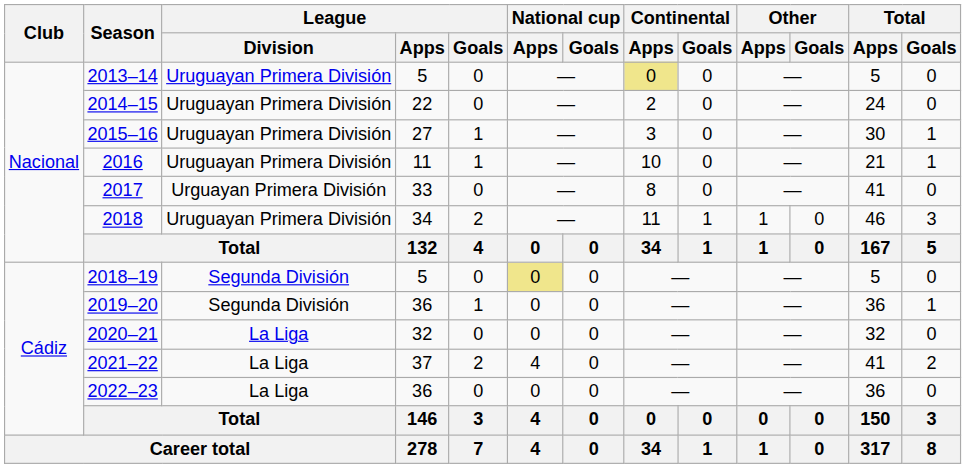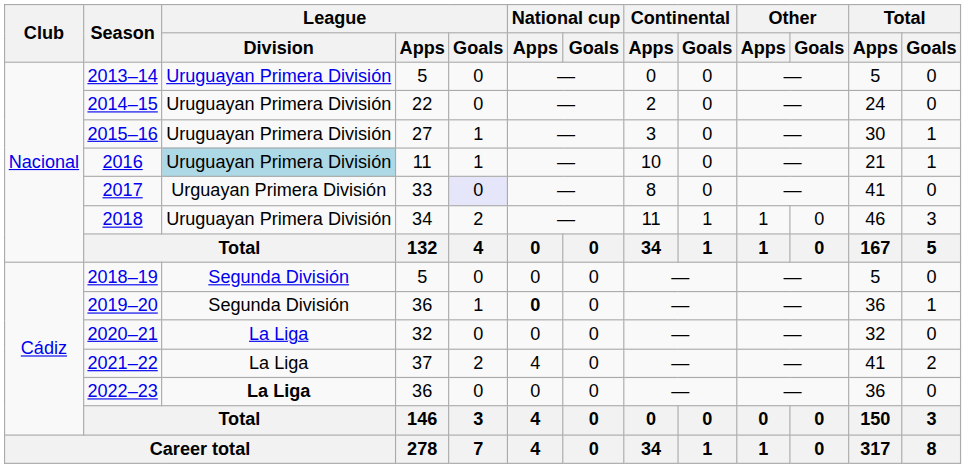(651, 76) khaki background -> (651, 76) no background
(279, 162) no background -> (279, 162) lightblue background
(478, 190) no background -> (478, 190) lavender background
(535, 276) khaki background -> (535, 276) no background
(535, 305) normal -> (535, 305) bold
(279, 391) normal -> (279, 391) bold
